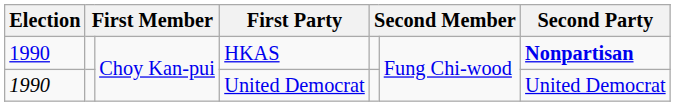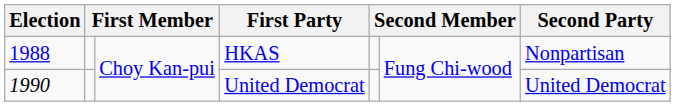(30, 52) 1990 -> (30, 52) 1988
(579, 52) bold -> (575, 52) normal
